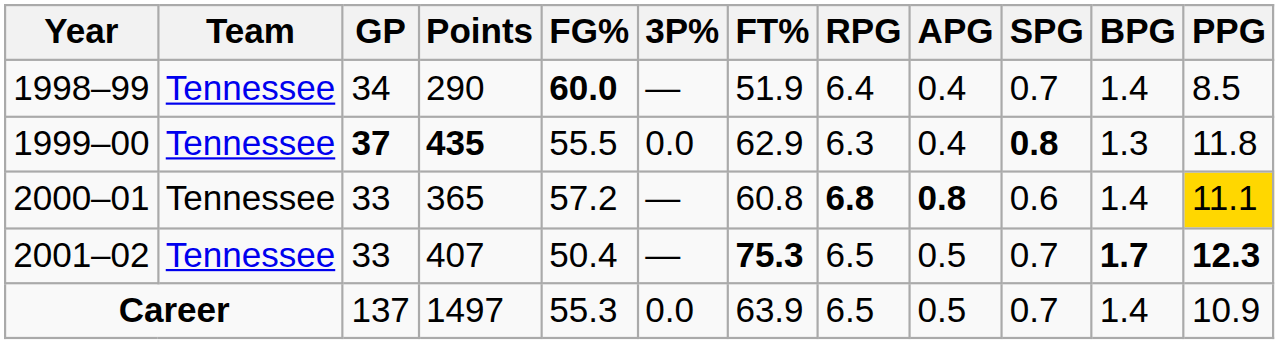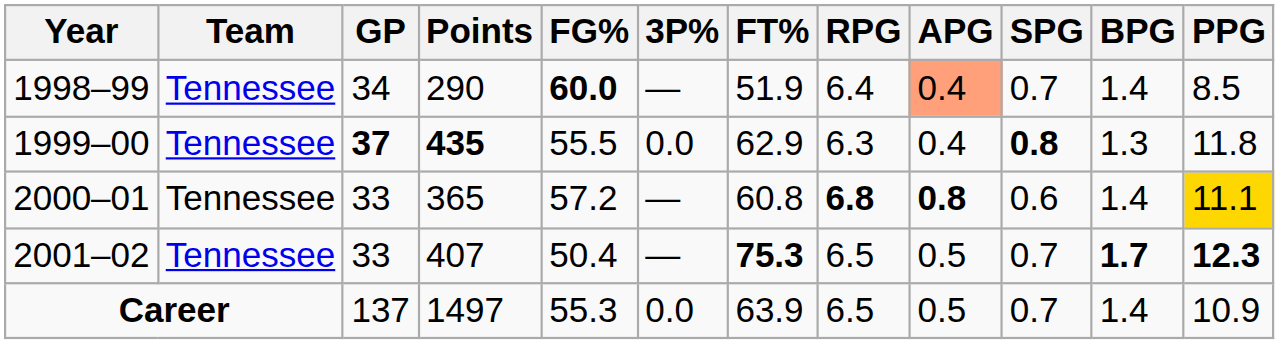(942, 87) no background -> (942, 87) lightsalmon background
